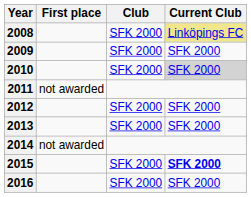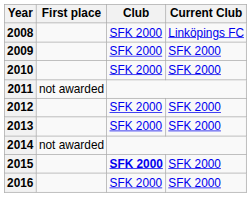(205, 32) khaki background -> (206, 32) no background
(194, 70) lightgrey background -> (195, 70) no background
(136, 164) normal -> (136, 164) bold
(194, 164) bold -> (195, 164) normal
